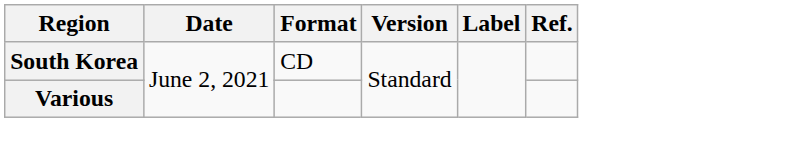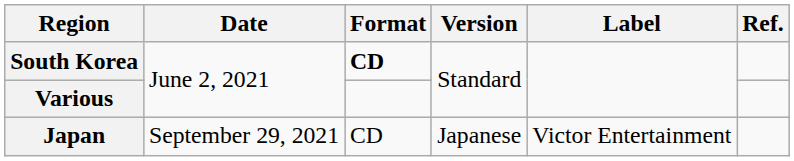(297, 60) normal -> (367, 60) bold
+ row: (74, 135)
